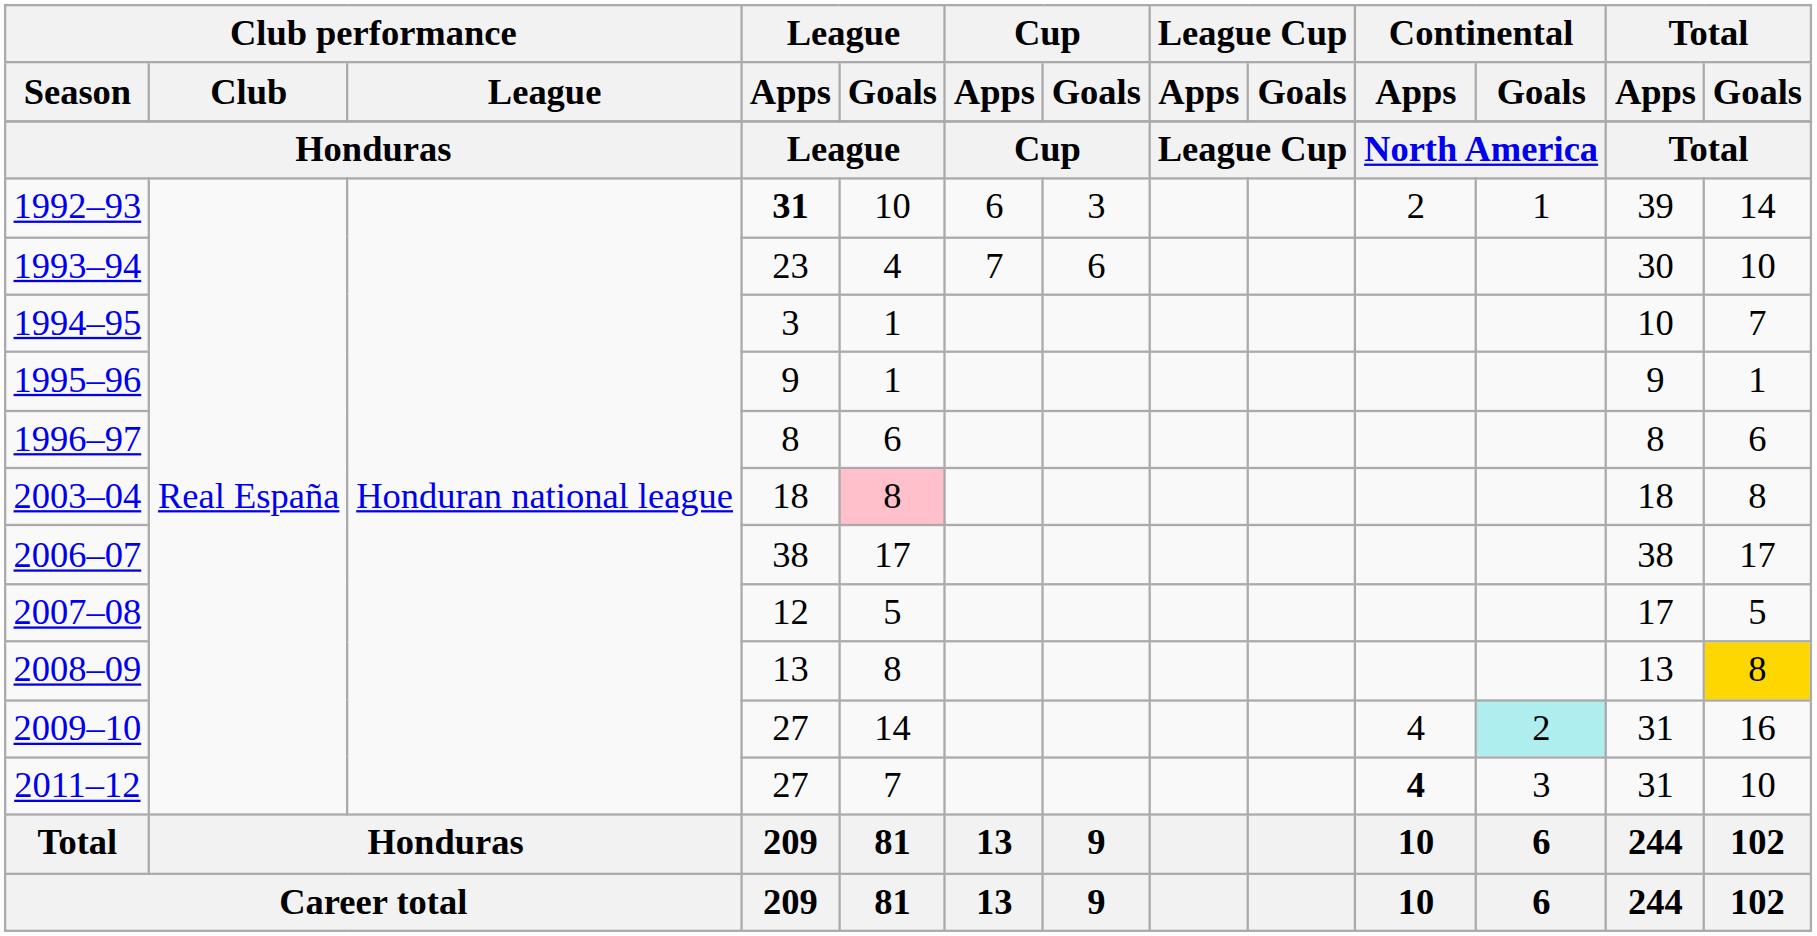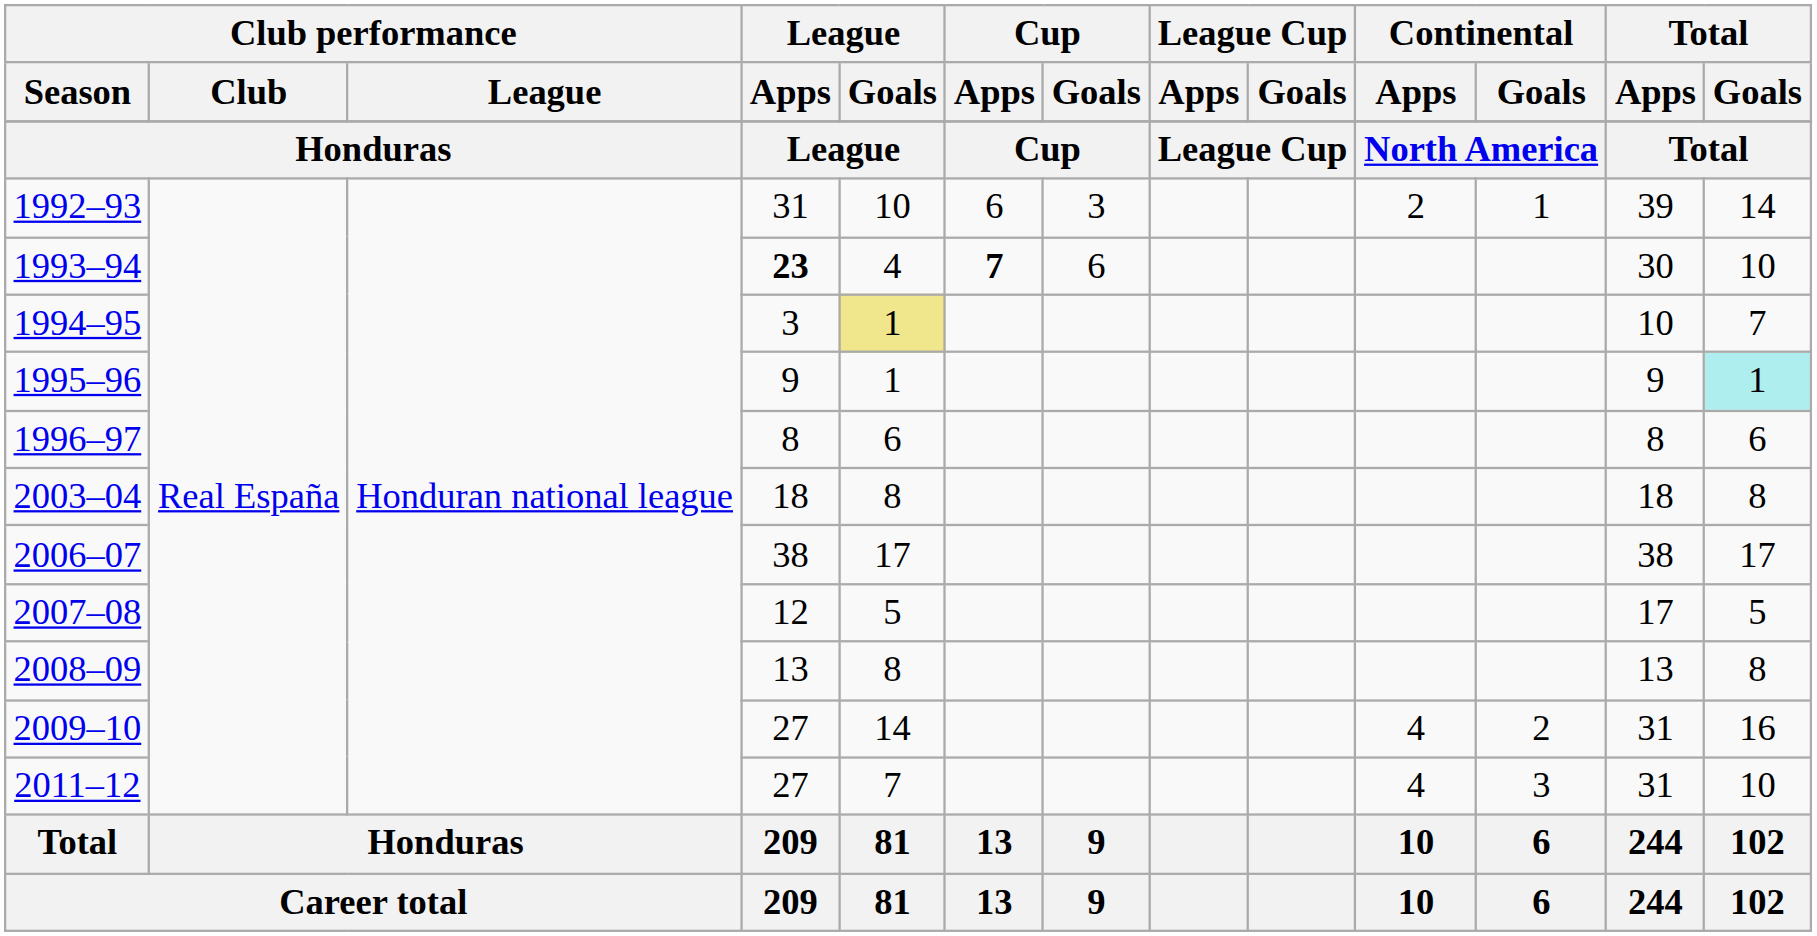(790, 206) bold -> (790, 206) normal
(790, 264) normal -> (790, 264) bold
(994, 264) normal -> (994, 264) bold
(892, 322) no background -> (892, 322) khaki background
(1757, 380) no background -> (1757, 380) paleturquoise background
(892, 496) pink background -> (892, 496) no background
(1757, 669) gold background -> (1757, 669) no background
(1541, 727) paleturquoise background -> (1541, 727) no background
(1416, 785) bold -> (1416, 785) normal
